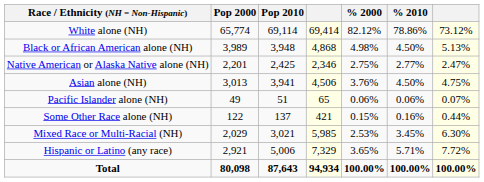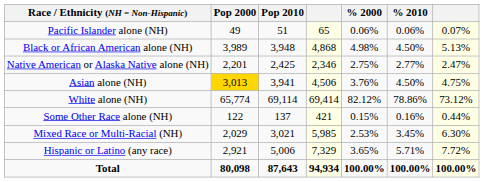rows swapped: (108, 30) <-> (108, 99)
(235, 82) no background -> (235, 82) gold background
